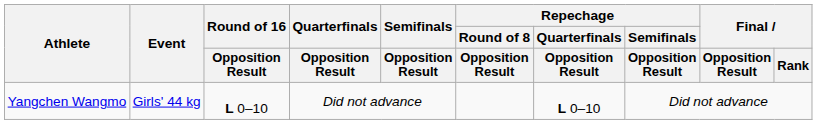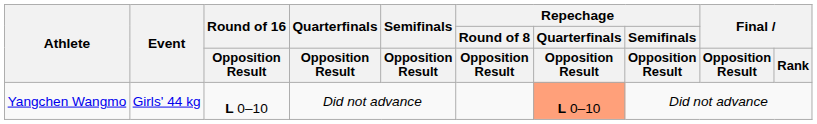(579, 109) no background -> (579, 109) lightsalmon background
